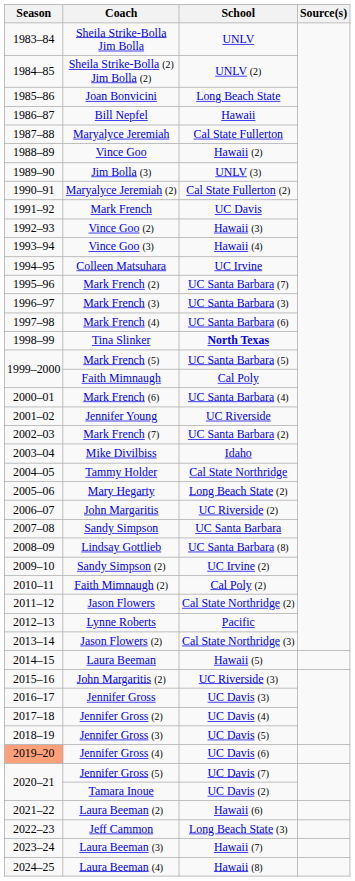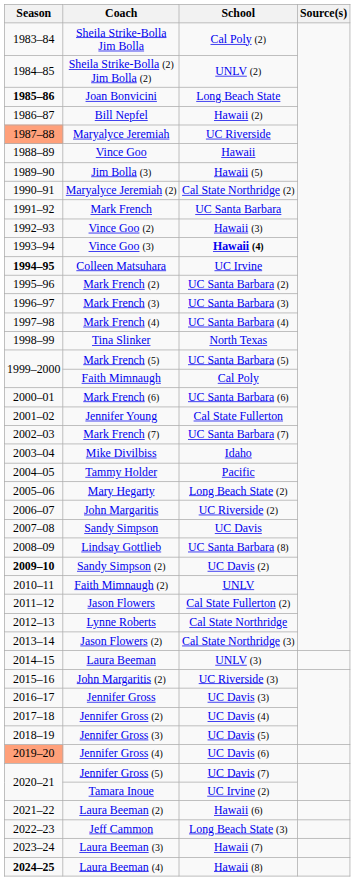(238, 39) UNLV -> (238, 39) Cal Poly (2)
(34, 96) normal -> (34, 96) bold
(238, 115) Hawaii -> (238, 115) Hawaii (2)
(34, 134) no background -> (34, 134) lightsalmon background
(238, 134) Cal State Fullerton -> (238, 134) UC Riverside
(238, 153) Hawaii (2) -> (238, 153) Hawaii
(238, 171) UNLV (3) -> (238, 171) Hawaii (5)
(238, 190) Cal State Fullerton (2) -> (238, 190) Cal State Northridge (2)
(238, 209) UC Davis -> (238, 209) UC Santa Barbara
(238, 247) normal -> (238, 247) bold
(34, 265) normal -> (34, 265) bold
(238, 284) UC Santa Barbara (7) -> (238, 284) UC Santa Barbara (2)
(238, 322) UC Santa Barbara (6) -> (238, 322) UC Santa Barbara (4)
(238, 340) bold -> (238, 340) normal
(238, 397) UC Santa Barbara (4) -> (238, 397) UC Santa Barbara (6)
(238, 416) UC Riverside -> (238, 416) Cal State Fullerton
(238, 434) UC Santa Barbara (2) -> (238, 434) UC Santa Barbara (7)
(238, 472) Cal State Northridge -> (238, 472) Pacific
(238, 528) UC Santa Barbara -> (238, 528) UC Davis
(34, 566) normal -> (34, 566) bold
(238, 566) UC Irvine (2) -> (238, 566) UC Davis (2)
(238, 585) Cal Poly (2) -> (238, 585) UNLV
(238, 603) Cal State Northridge (2) -> (238, 603) Cal State Fullerton (2)
(238, 622) Pacific -> (238, 622) Cal State Northridge
(238, 660) Hawaii (5) -> (238, 660) UNLV (3)
(238, 791) UC Davis (2) -> (238, 791) UC Irvine (2)
(34, 866) normal -> (34, 866) bold
